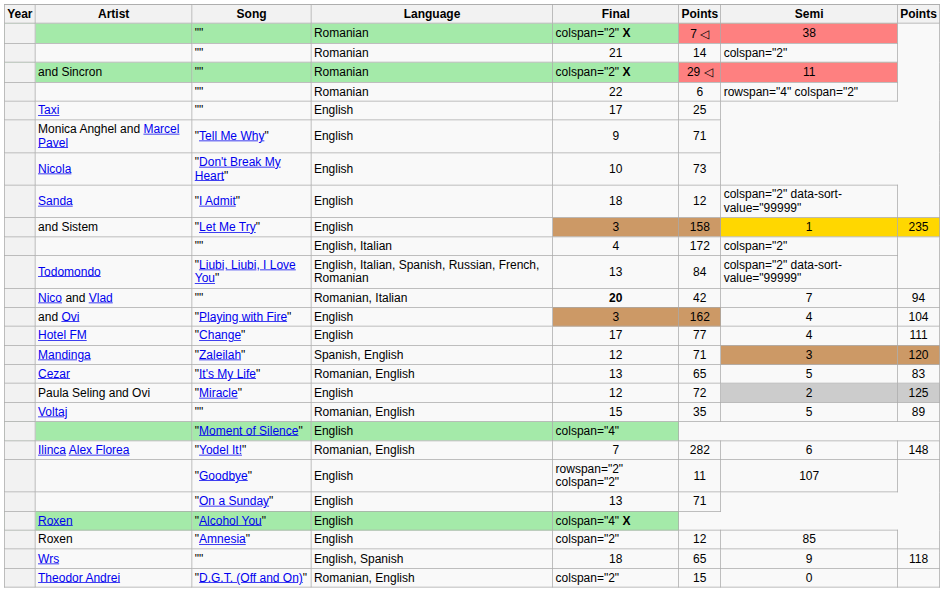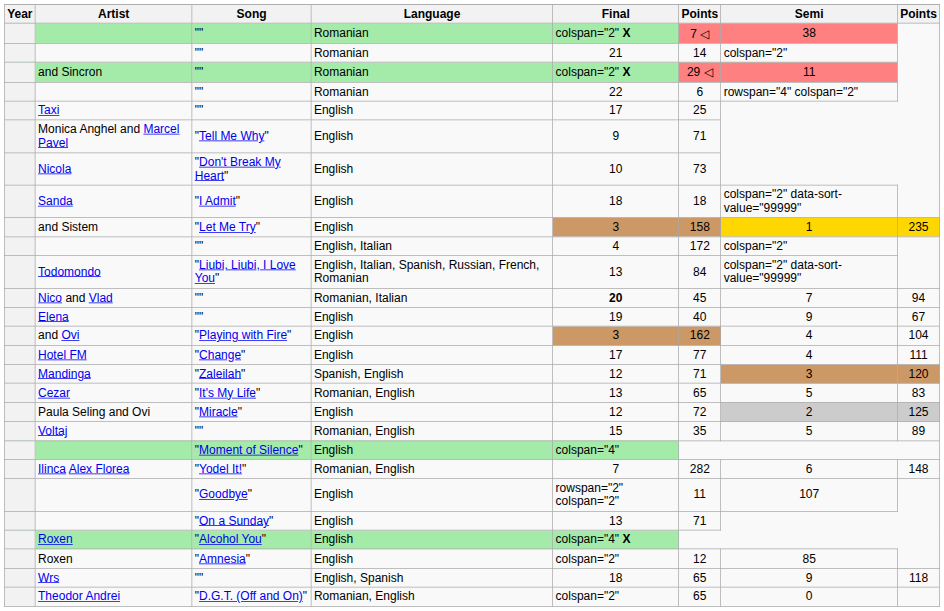(700, 201) 12 -> (700, 201) 18
(700, 297) 42 -> (700, 297) 45
+ row: (53, 316)
(700, 577) 15 -> (700, 596) 65
